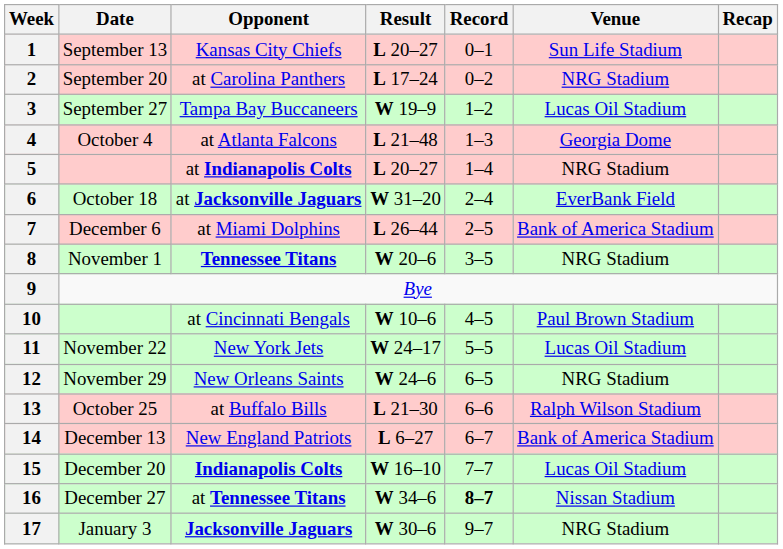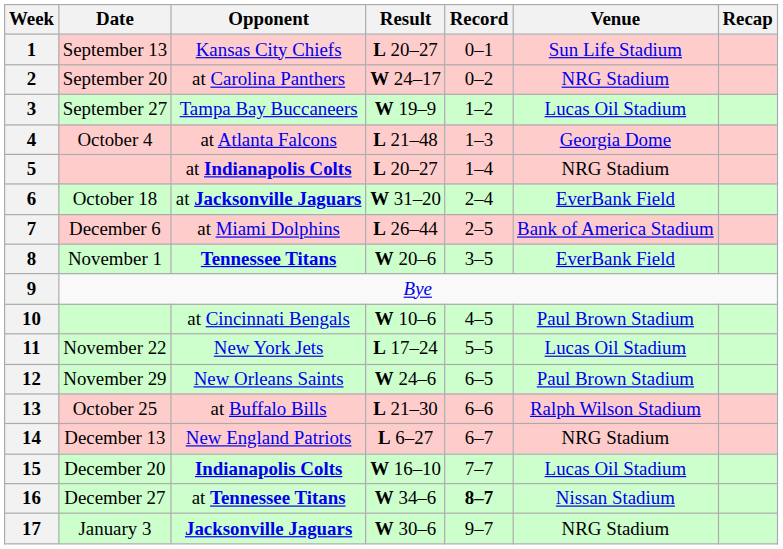(406, 79) L 17–24 -> (406, 79) W 24–17
(615, 259) NRG Stadium -> (615, 259) EverBank Field
(406, 348) W 24–17 -> (406, 348) L 17–24
(615, 378) NRG Stadium -> (615, 378) Paul Brown Stadium
(615, 438) Bank of America Stadium -> (615, 438) NRG Stadium
